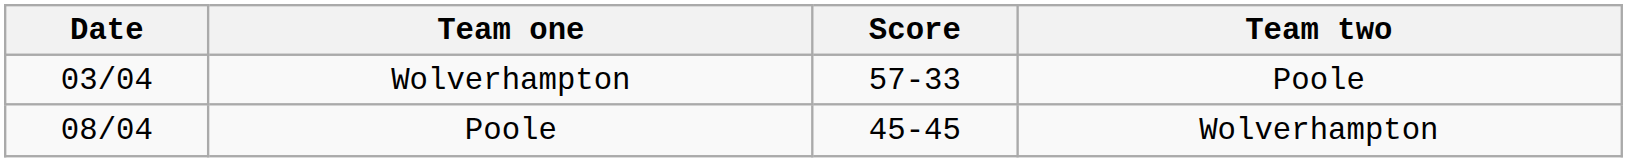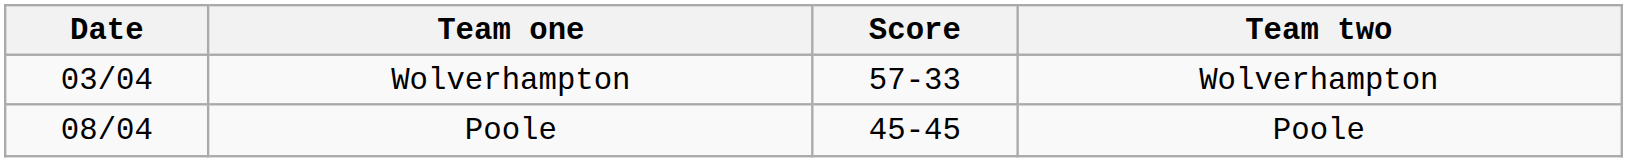(1319, 80) Poole -> (1319, 80) Wolverhampton
(1319, 130) Wolverhampton -> (1319, 130) Poole
